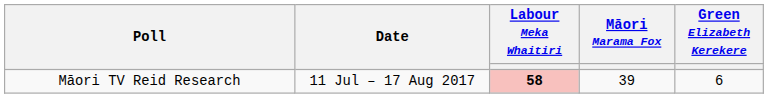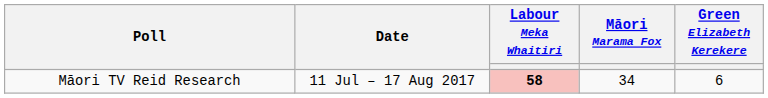(627, 81) 39 -> (627, 81) 34
